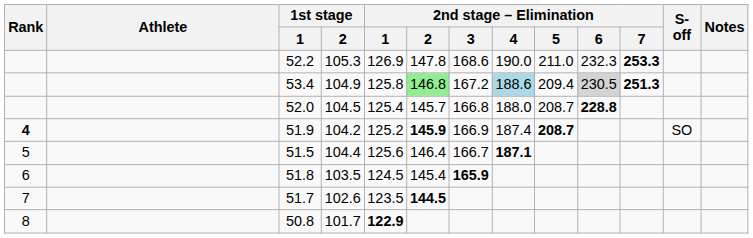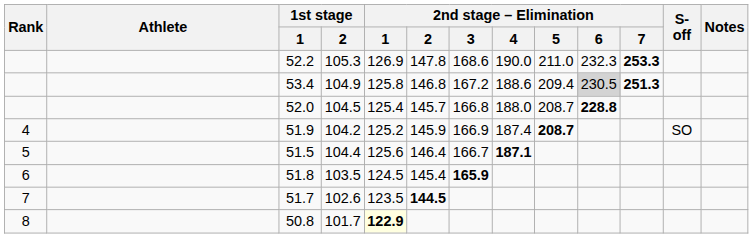(428, 84) lightgreen background -> (428, 84) no background
(513, 84) lightblue background -> (513, 84) no background
(26, 130) bold -> (26, 130) normal
(428, 130) bold -> (428, 130) normal
(385, 221) no background -> (385, 221) lightyellow background
